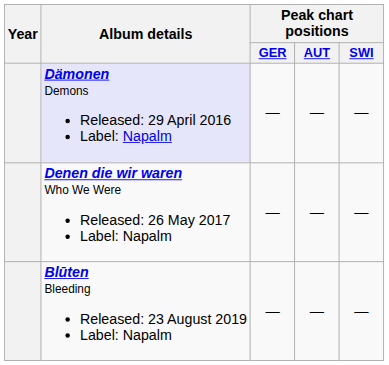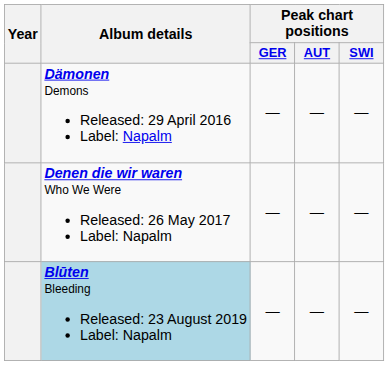(146, 106) lavender background -> (146, 106) no background
(146, 304) no background -> (146, 304) lightblue background
